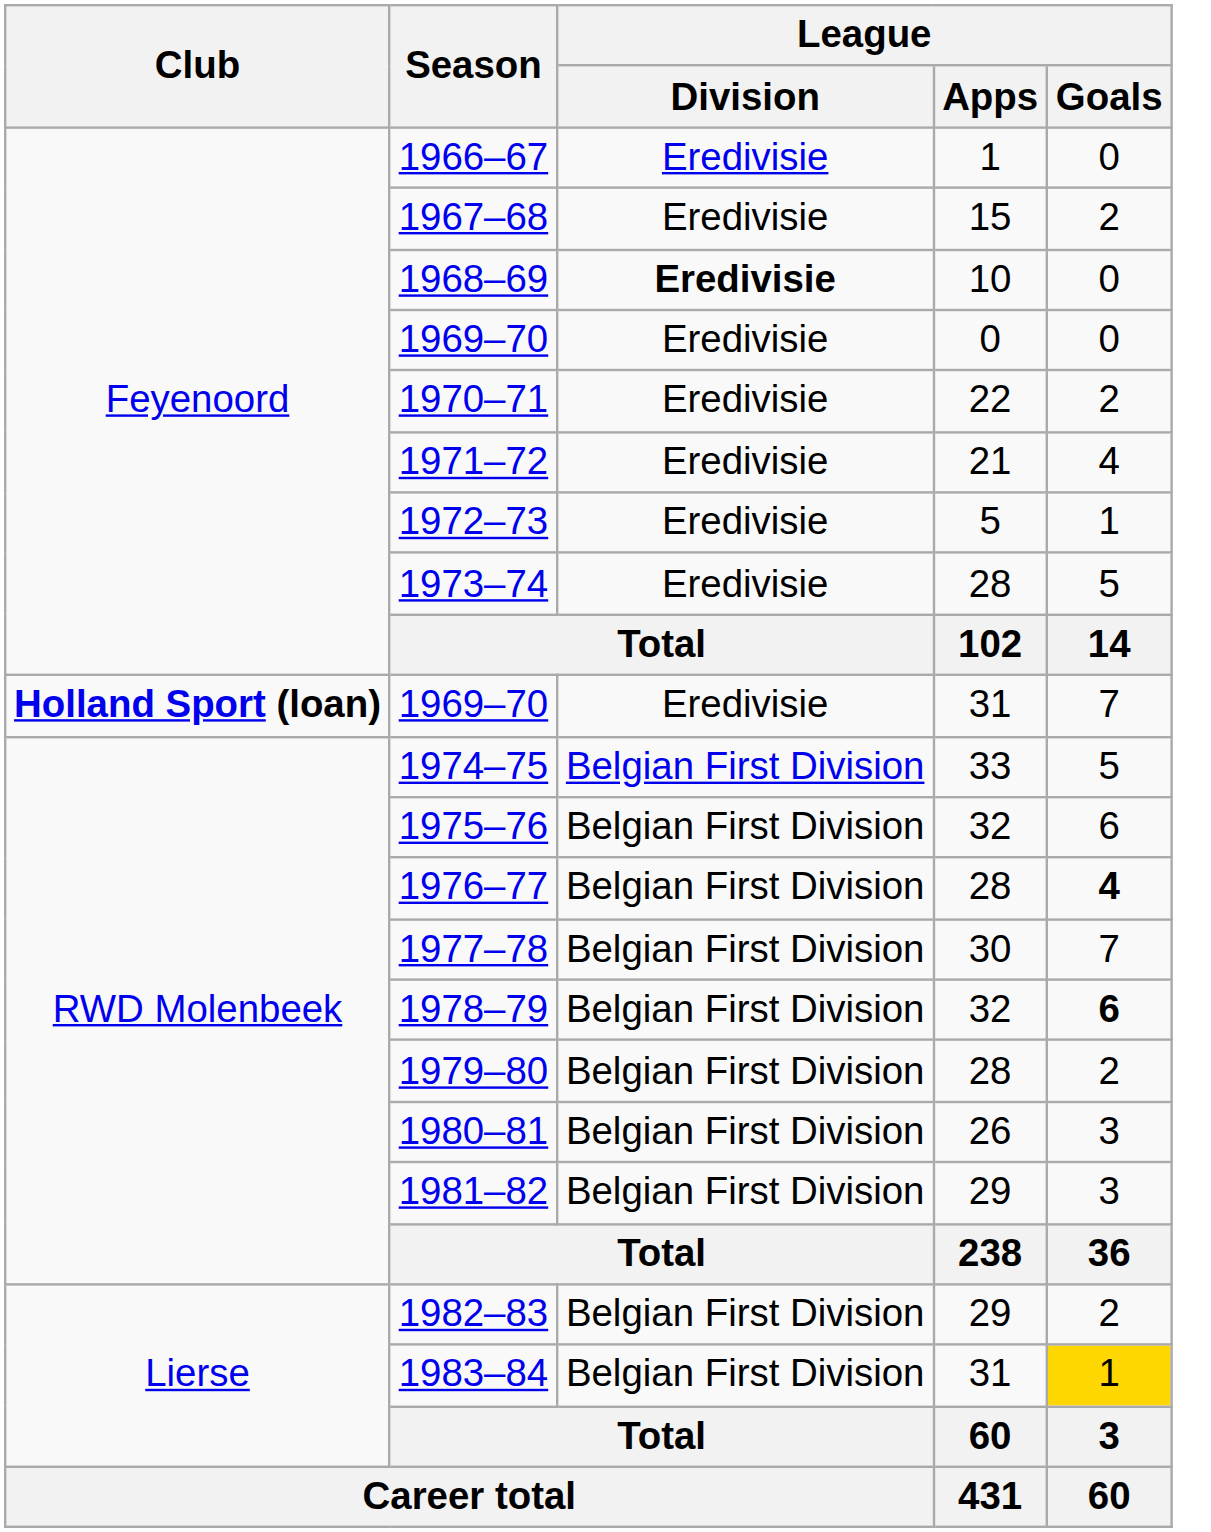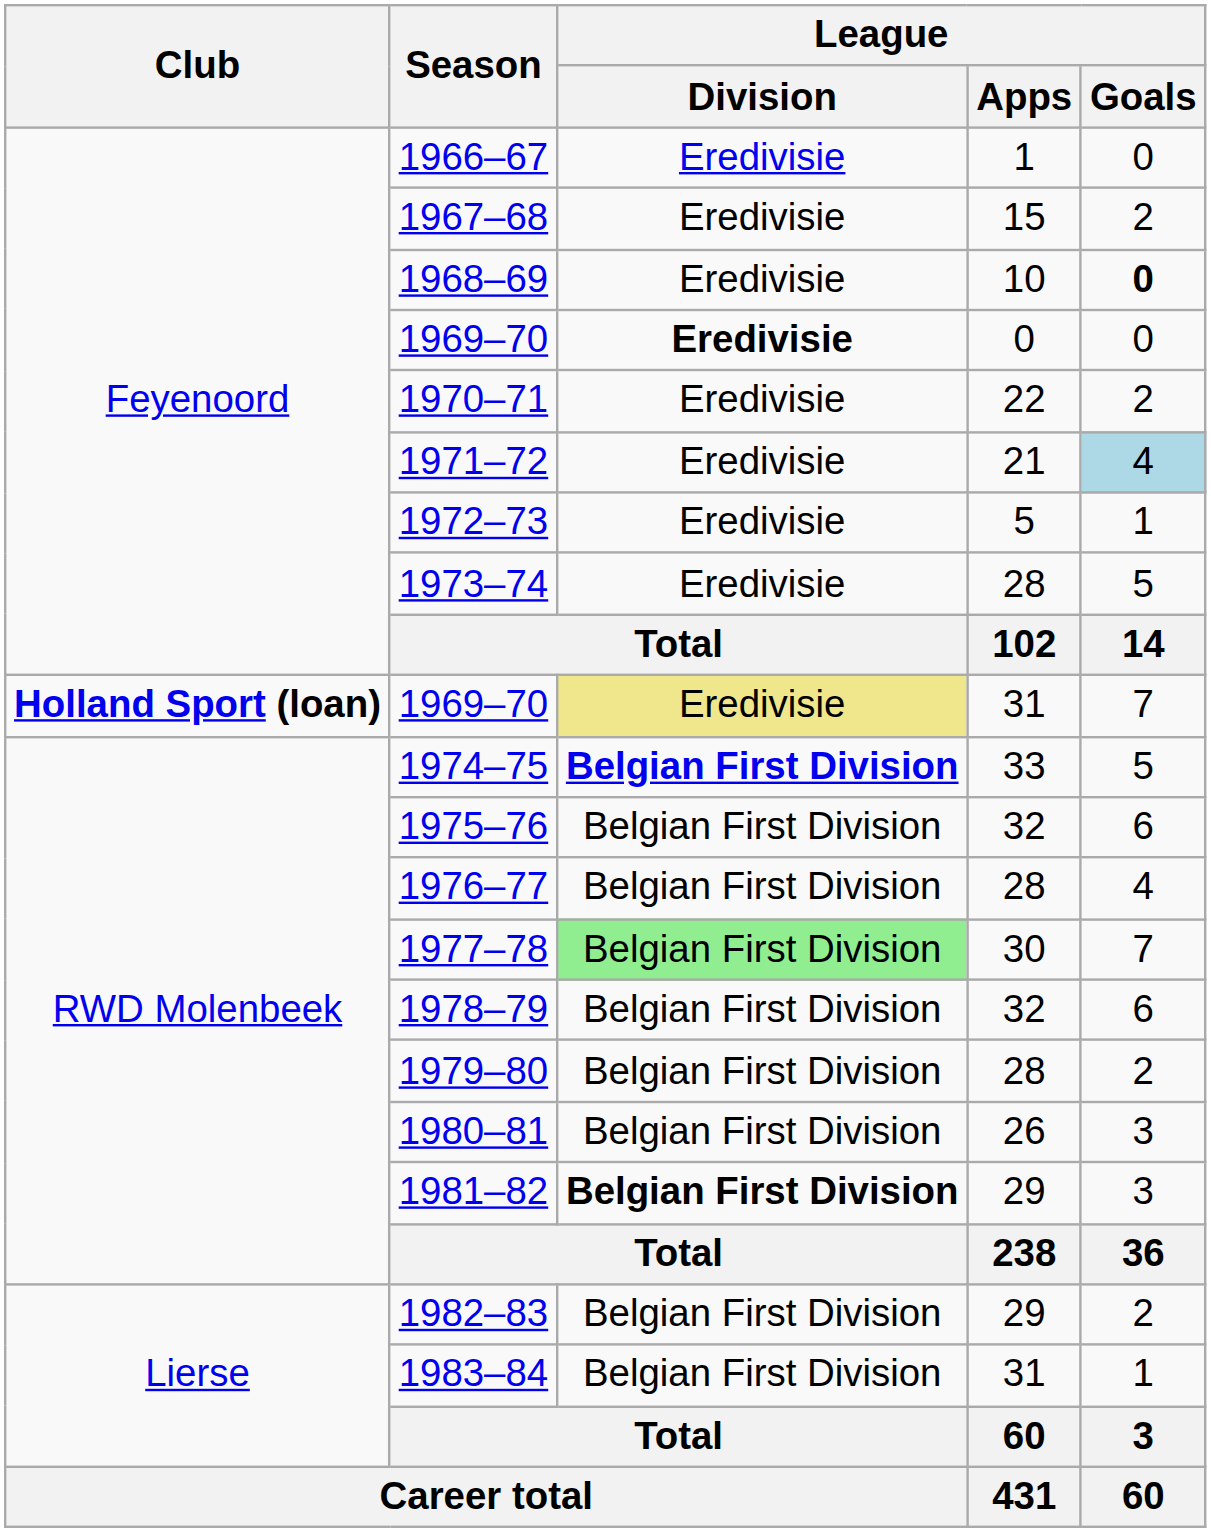(745, 278) bold -> (762, 278) normal
(1109, 278) normal -> (1143, 278) bold
(745, 339) normal -> (762, 339) bold
(1109, 461) no background -> (1143, 461) lightblue background
(745, 704) no background -> (762, 704) khaki background
(745, 765) normal -> (762, 765) bold
(1109, 887) bold -> (1143, 887) normal
(745, 948) no background -> (762, 948) lightgreen background
(1109, 1009) bold -> (1143, 1009) normal
(745, 1192) normal -> (762, 1192) bold
(1109, 1374) gold background -> (1143, 1374) no background
